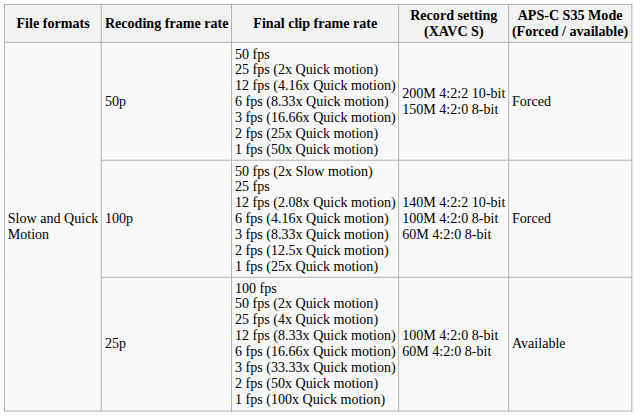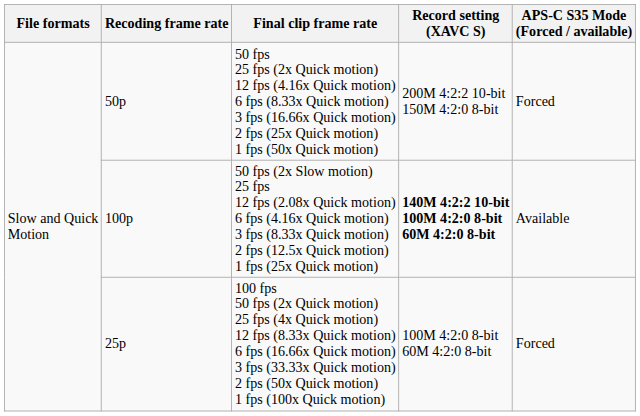(454, 218) normal -> (456, 218) bold
(531, 218) Forced -> (543, 218) Available
(539, 344) Available -> (535, 344) Forced
